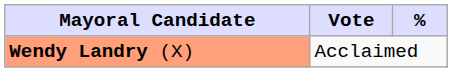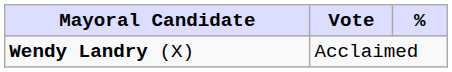(102, 52) lightsalmon background -> (102, 52) no background
